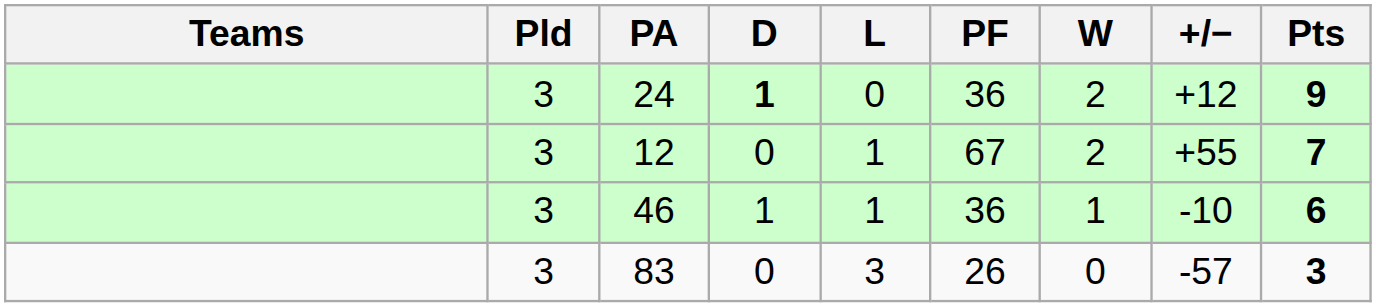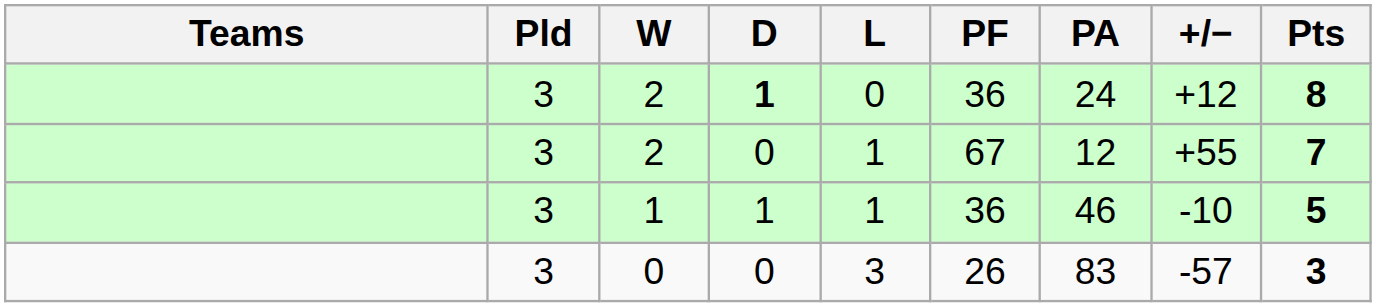columns swapped: (1095, 34) <-> (654, 34)
(1316, 93) 9 -> (1316, 93) 8
(1316, 211) 6 -> (1316, 211) 5
